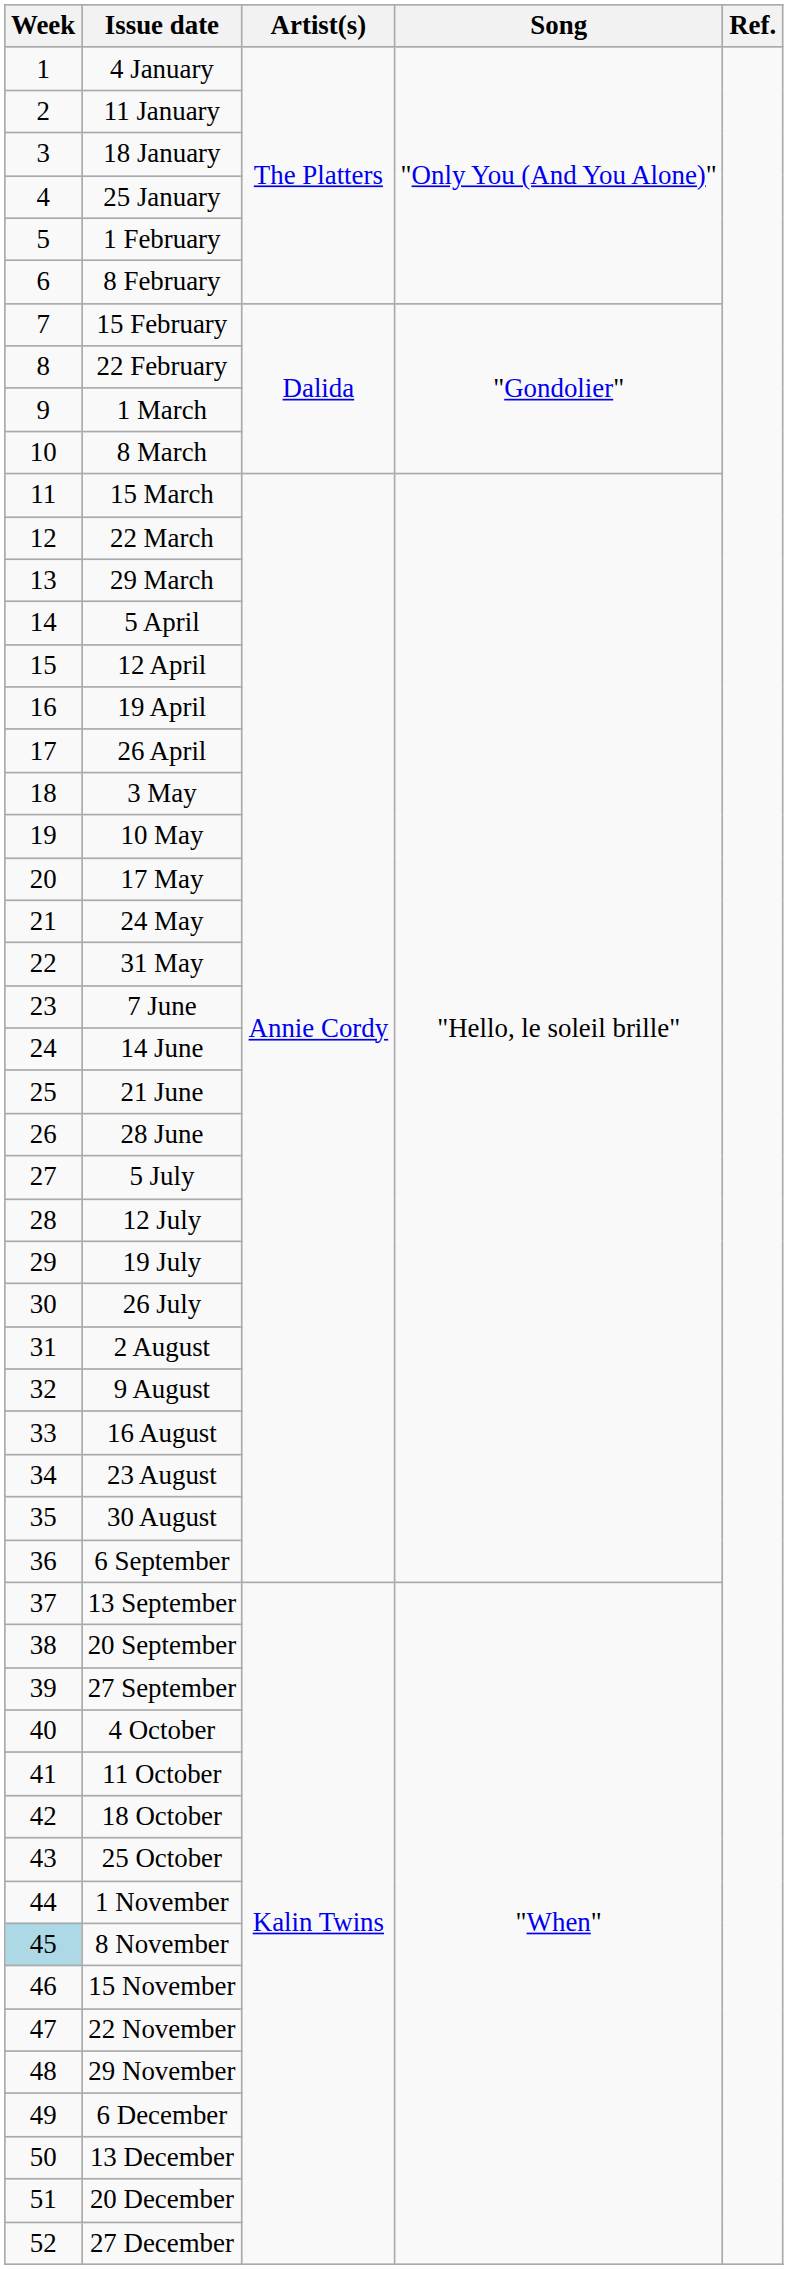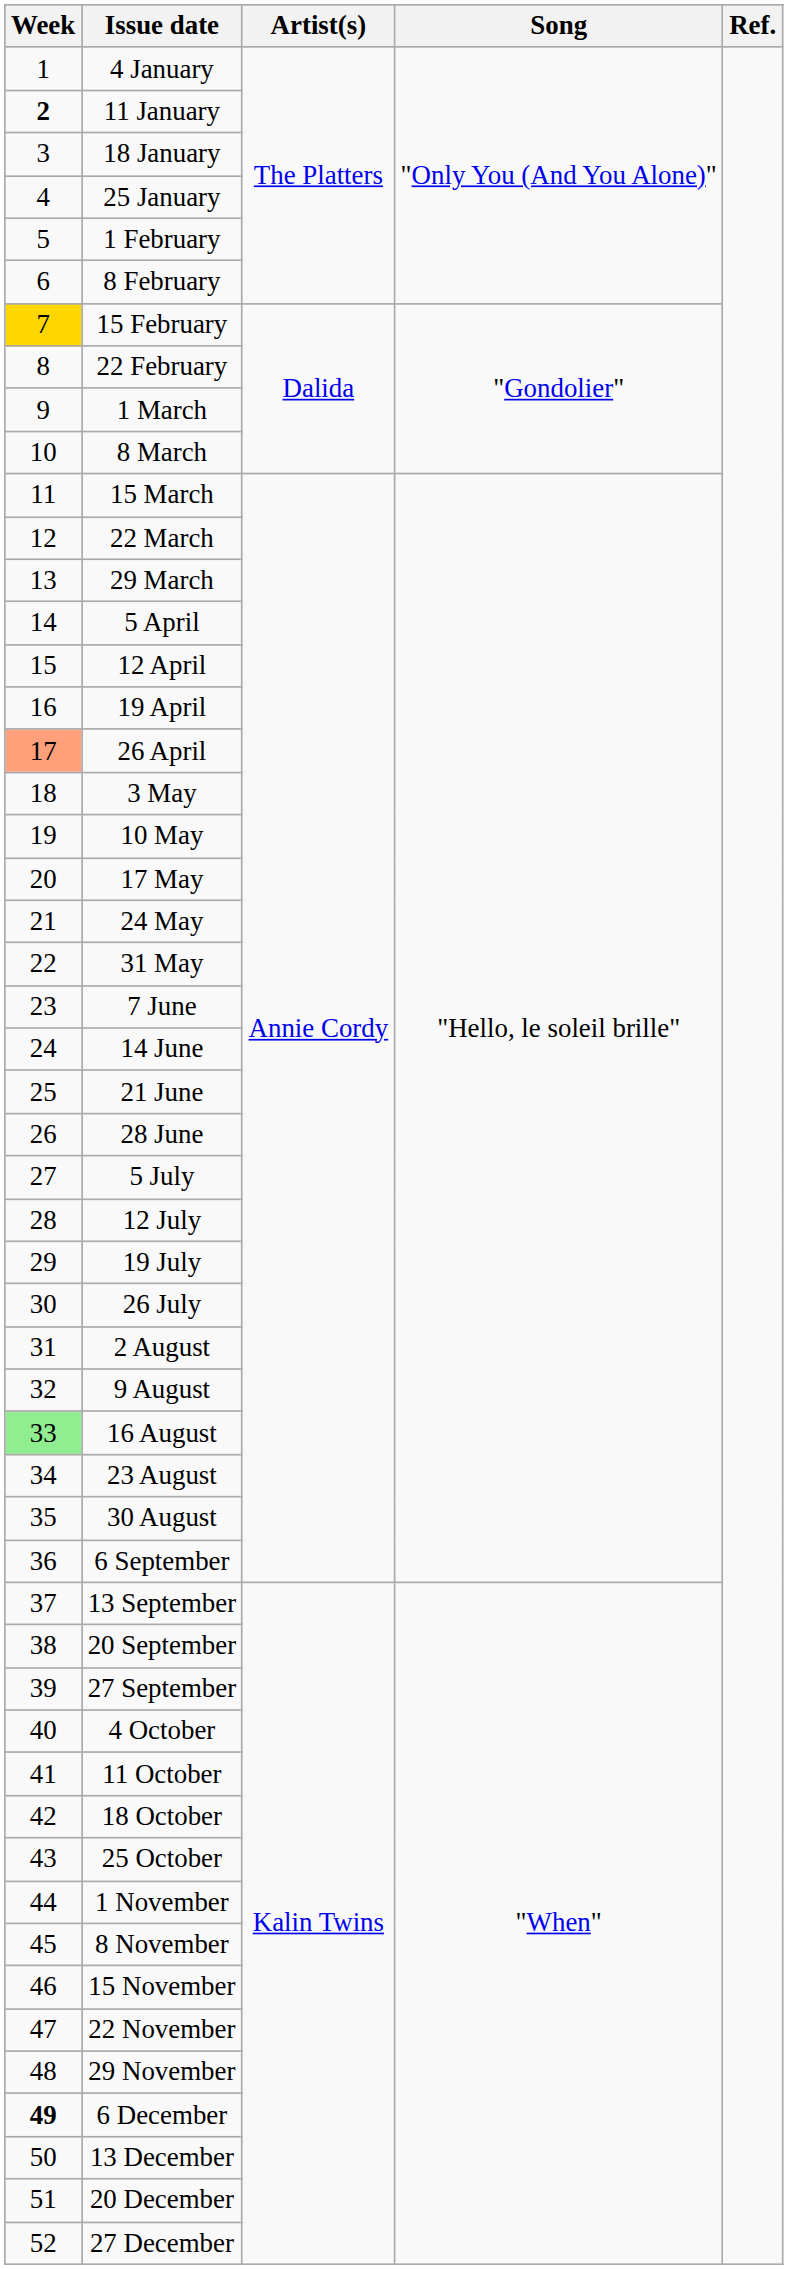(43, 111) normal -> (43, 111) bold
(43, 324) no background -> (43, 324) gold background
(43, 750) no background -> (43, 750) lightsalmon background
(43, 1432) no background -> (43, 1432) lightgreen background
(43, 1944) lightblue background -> (43, 1944) no background
(43, 2114) normal -> (43, 2114) bold
